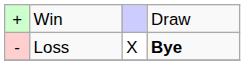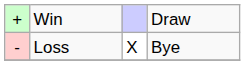(167, 46) bold -> (166, 46) normal
